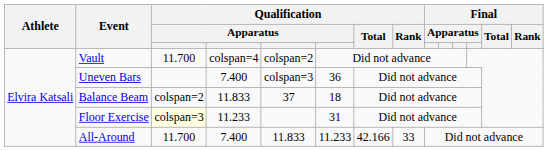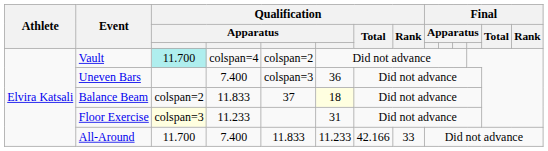(179, 58) no background -> (179, 58) paleturquoise background
(335, 97) no background -> (335, 97) lightyellow background
